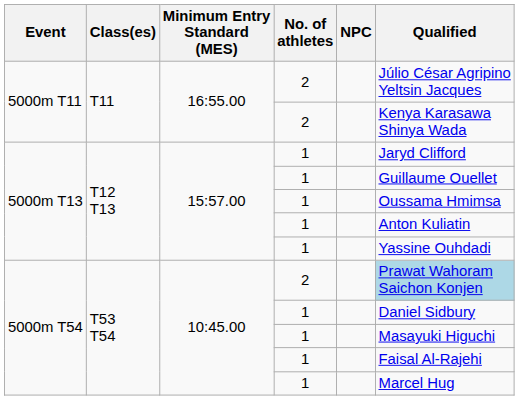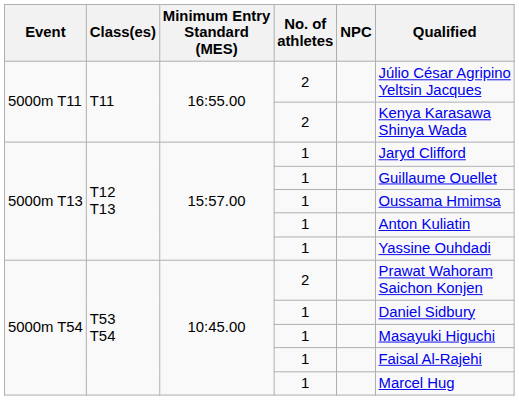(436, 280) lightblue background -> (436, 280) no background
